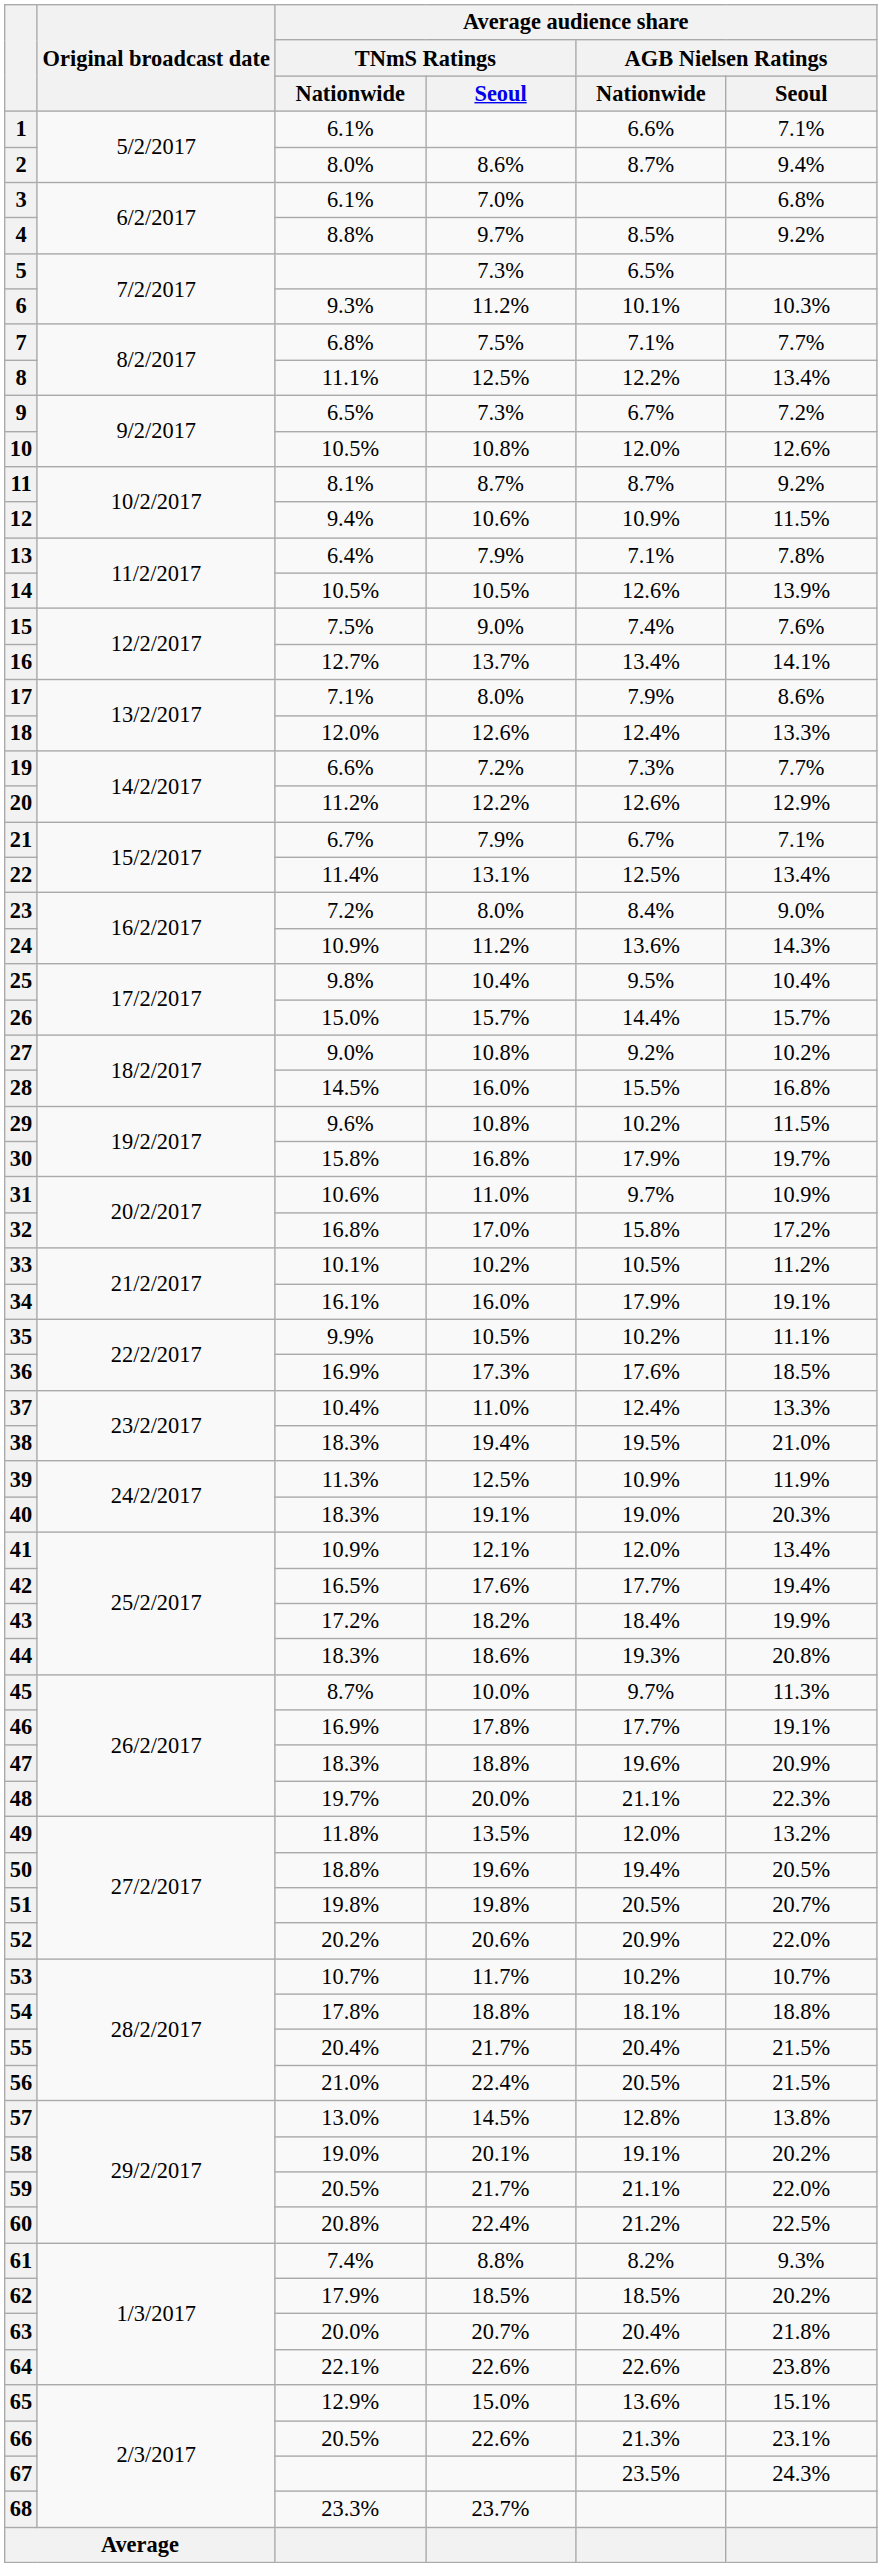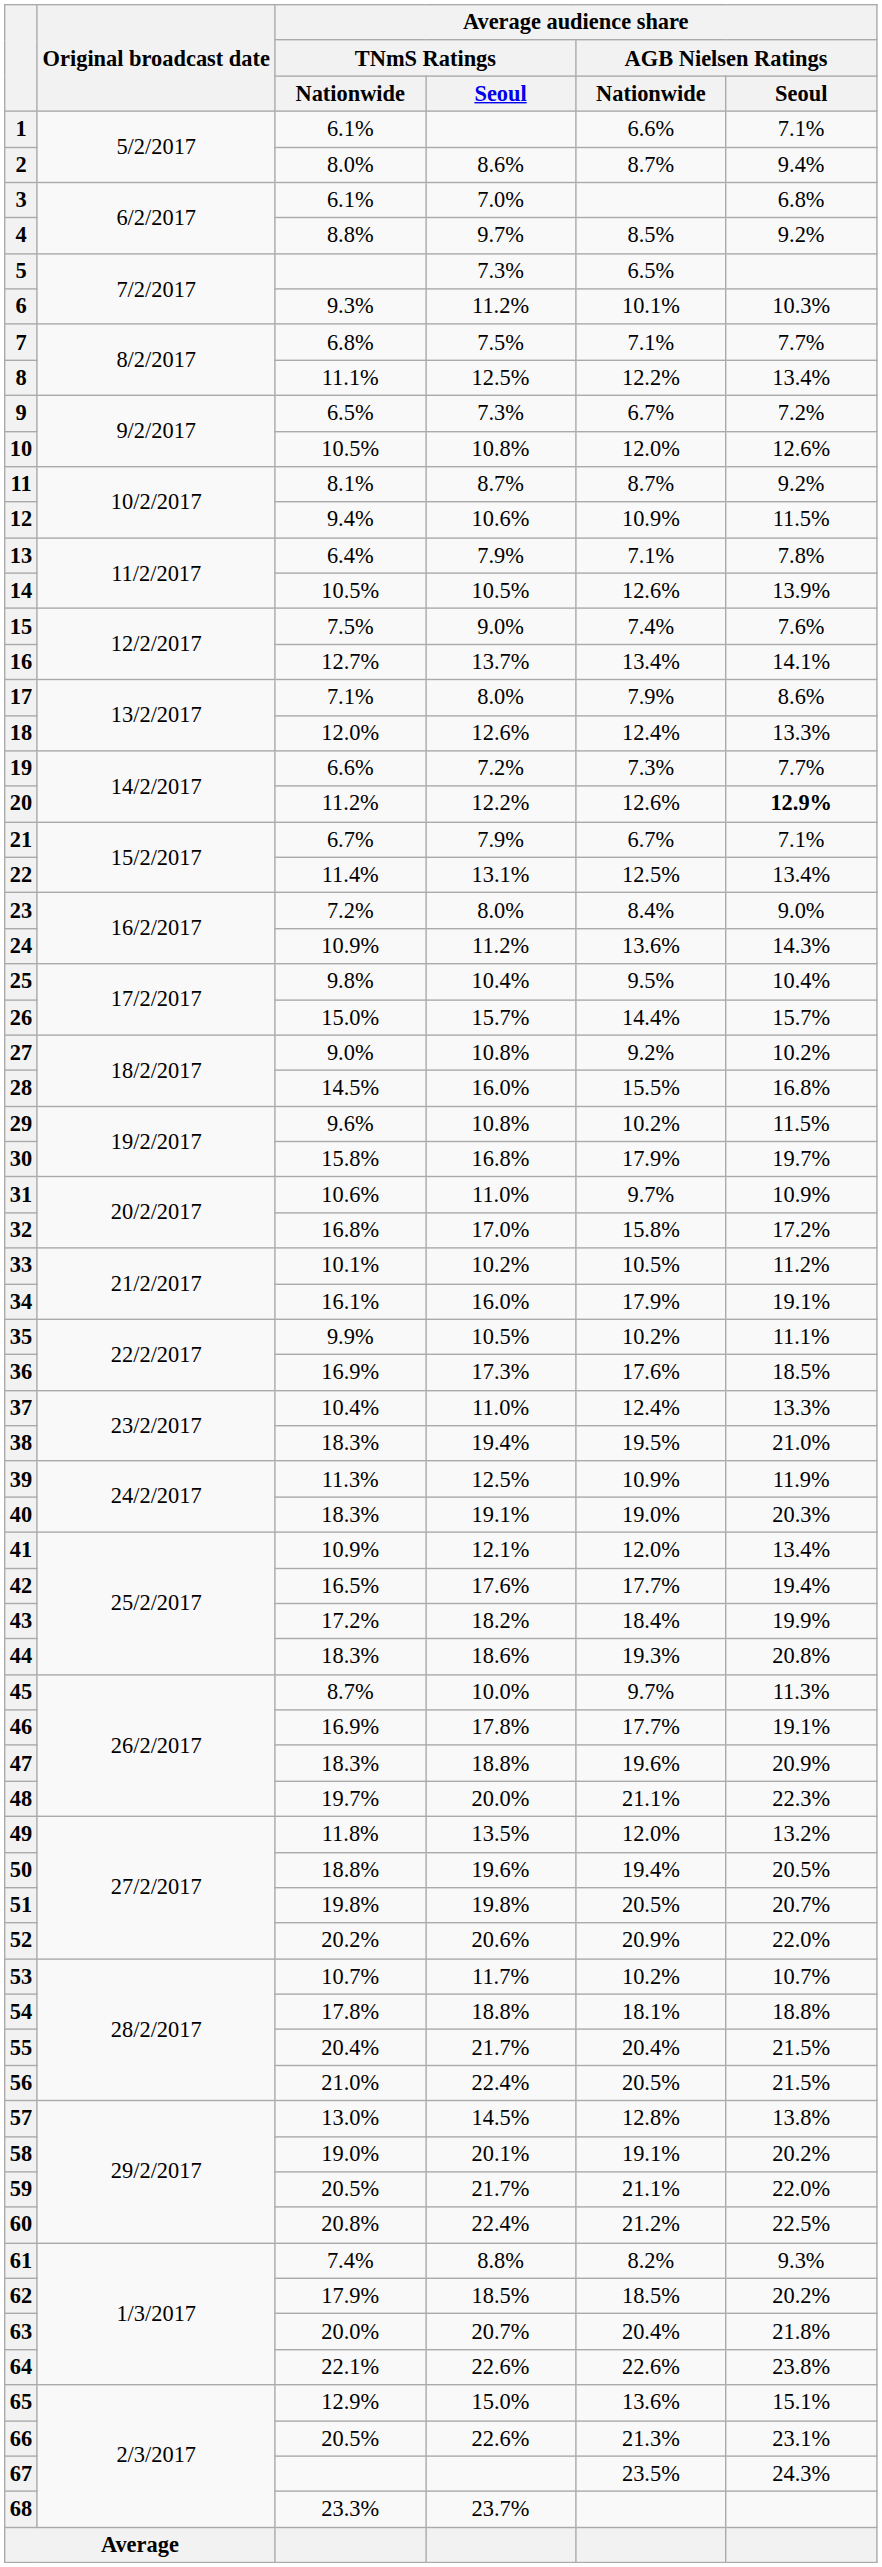(801, 803) normal -> (801, 803) bold
